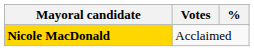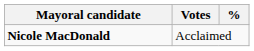(59, 35) gold background -> (59, 35) no background
